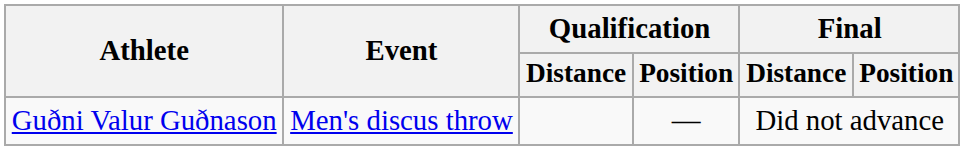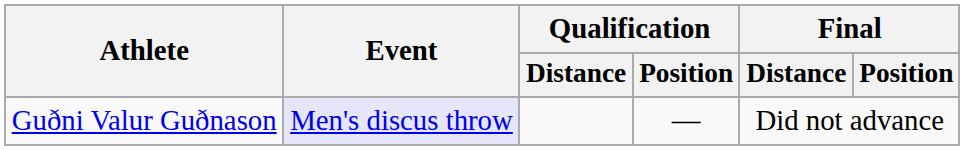(401, 121) no background -> (401, 121) lavender background
